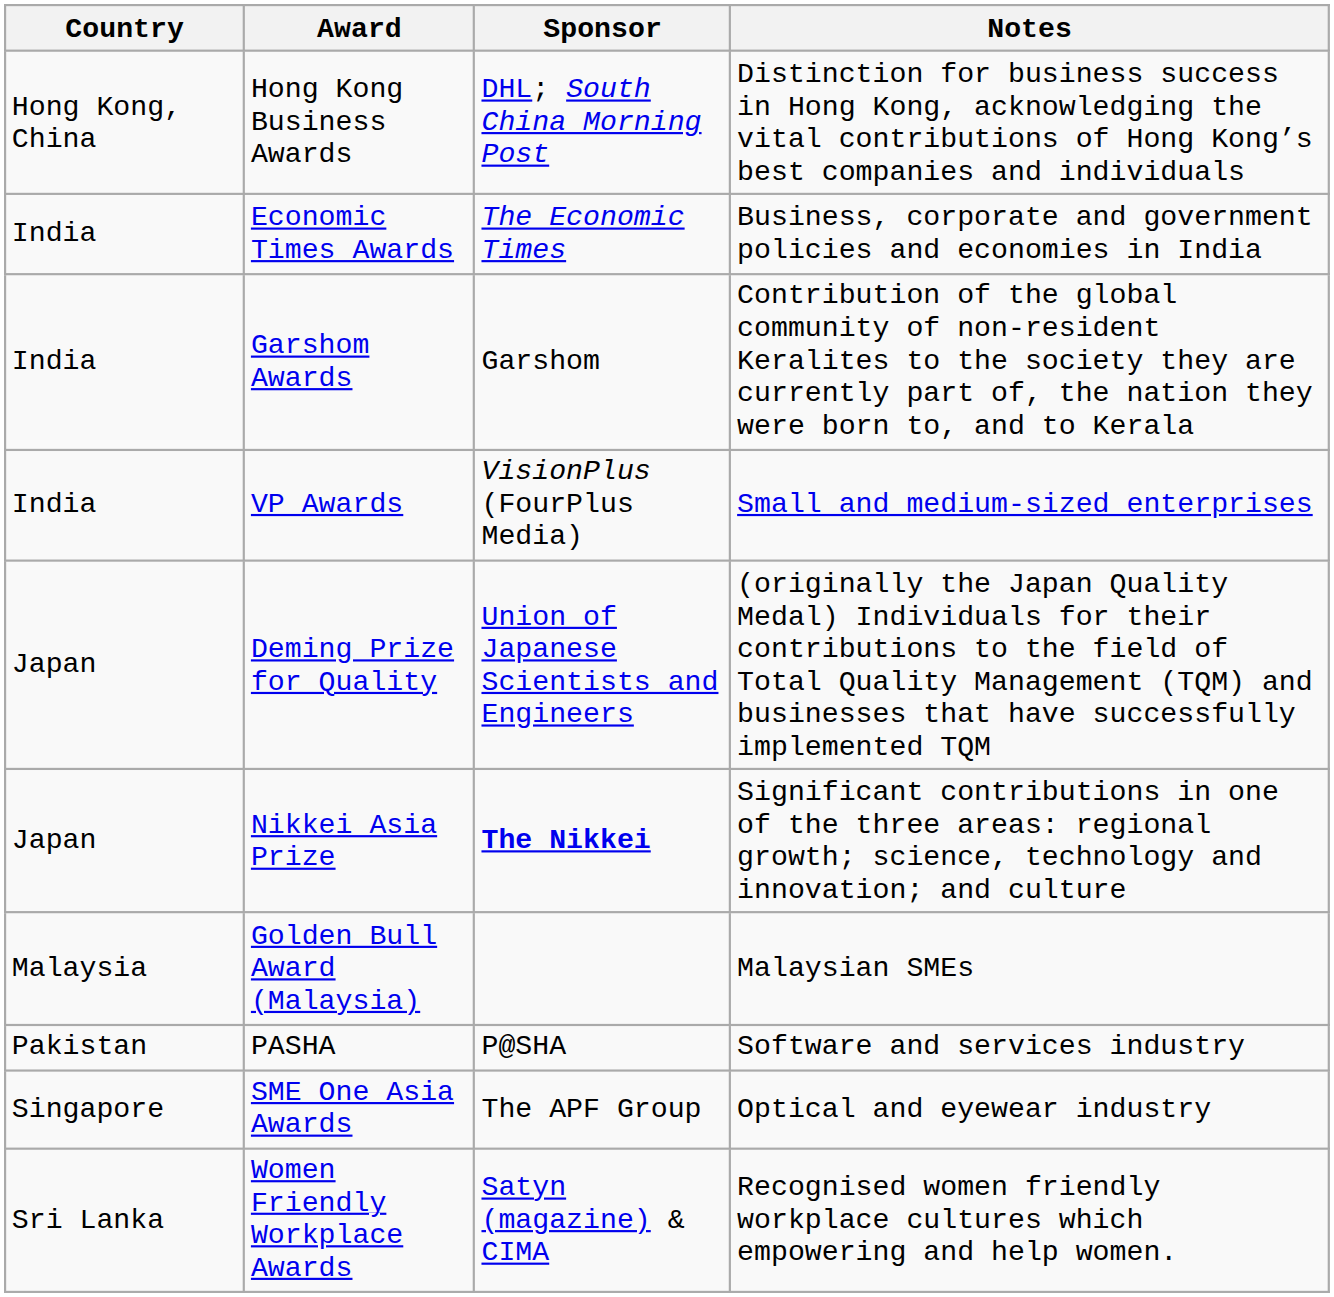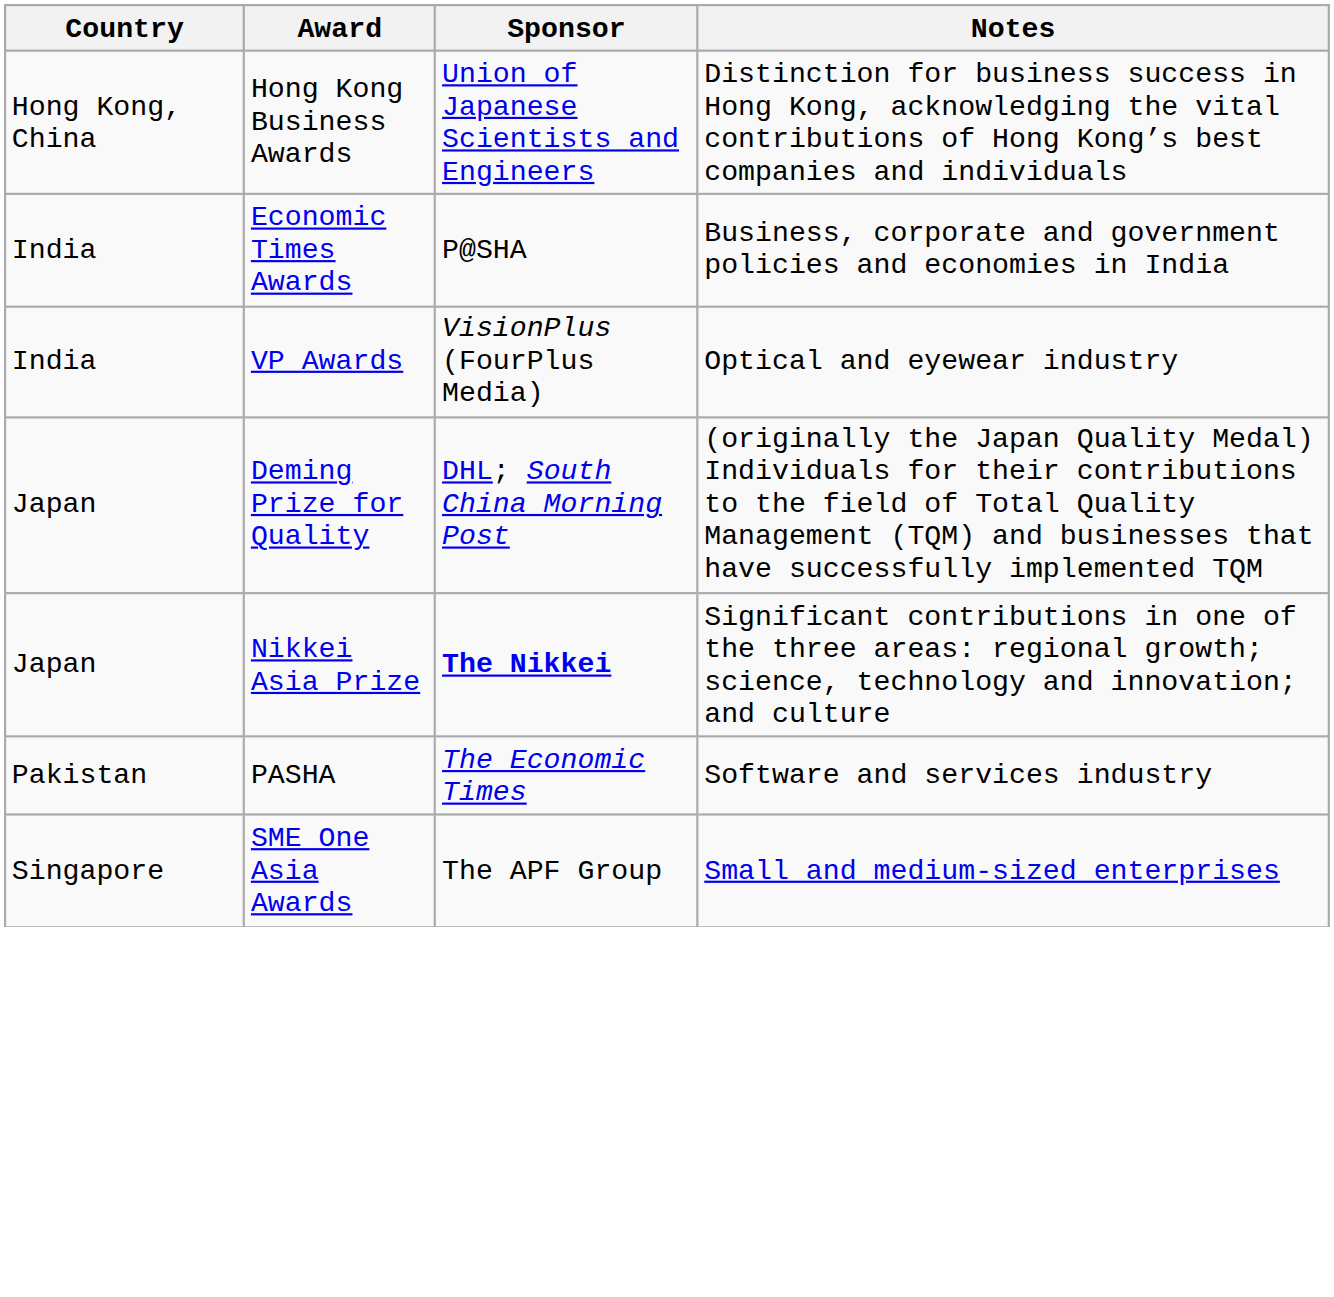(592, 123) DHL; South China Morning Post -> (561, 123) Union of Japanese Scientists and Engineers
(583, 234) The Economic Times -> (484, 250) P@SHA
- row: (310, 361)
(1025, 505) Small and medium-sized enterprises -> (941, 361) Optical and eyewear industry
(600, 665) Union of Japanese Scientists and Engineers -> (552, 505) DHL; South China Morning Post
- row: (344, 968)
(524, 1047) P@SHA -> (544, 776) The Economic Times
(974, 1109) Optical and eyewear industry -> (992, 871) Small and medium-sized enterprises
- row: (327, 1220)
